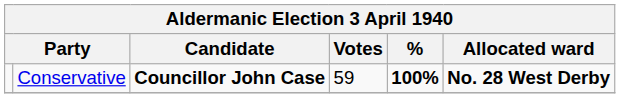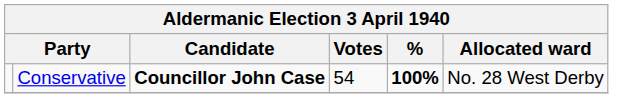(344, 78) 59 -> (344, 78) 54
(529, 78) bold -> (526, 78) normal
